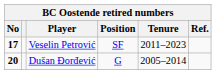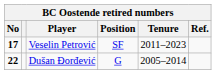(13, 61) 20 -> (13, 61) 22
